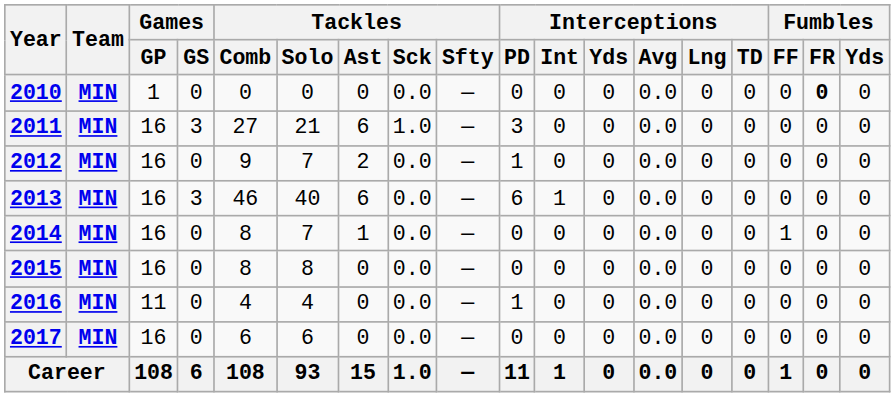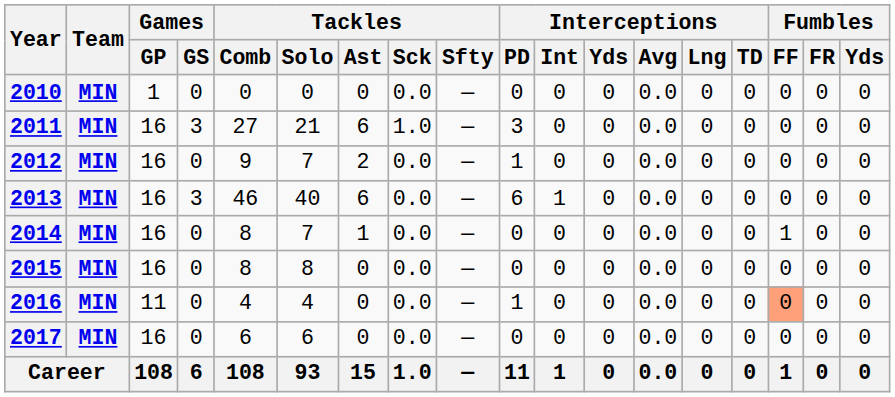(822, 93) bold -> (822, 93) normal
(786, 304) no background -> (786, 304) lightsalmon background
